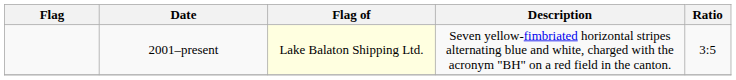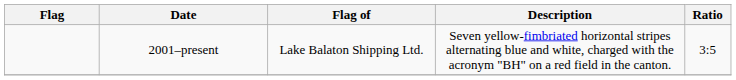(351, 49) lightyellow background -> (351, 49) no background
